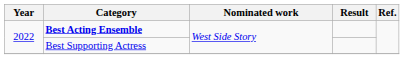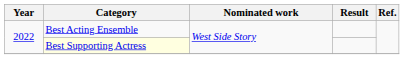(94, 29) bold -> (92, 29) normal
(96, 45) no background -> (96, 45) lightyellow background
